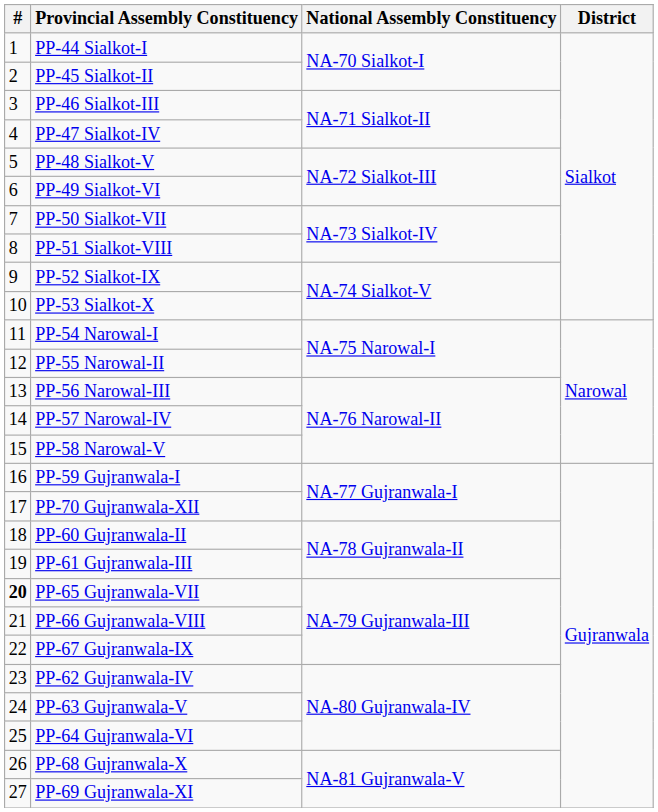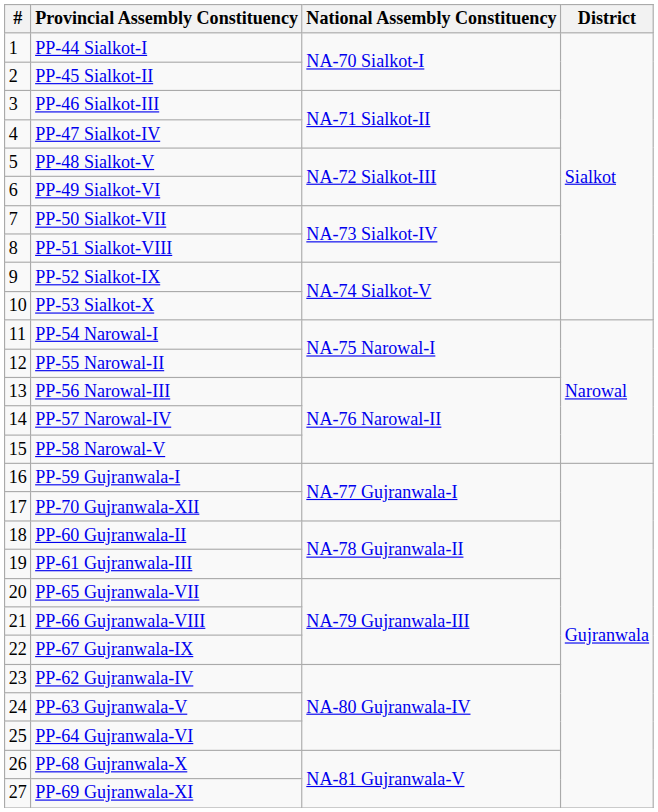(18, 592) bold -> (18, 592) normal
